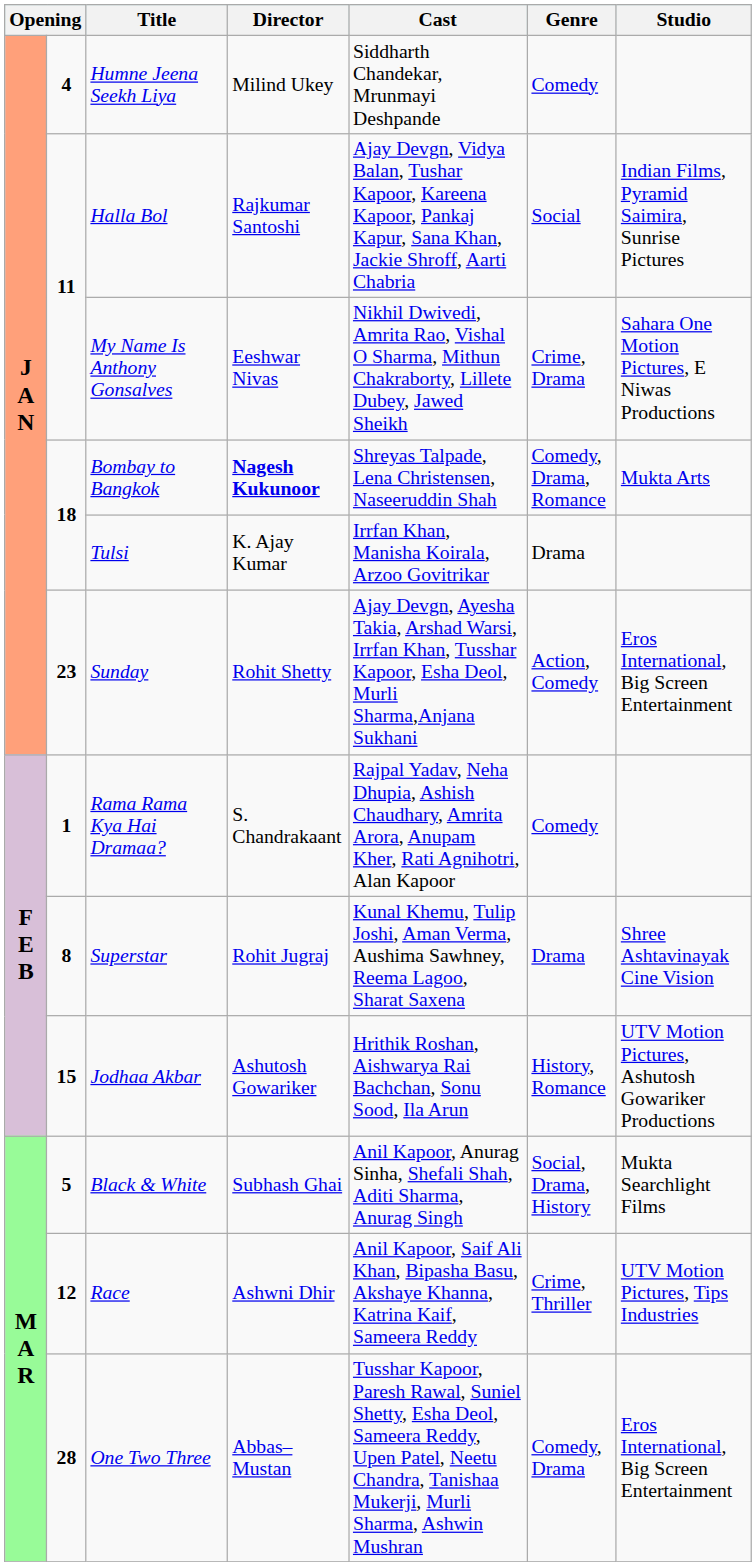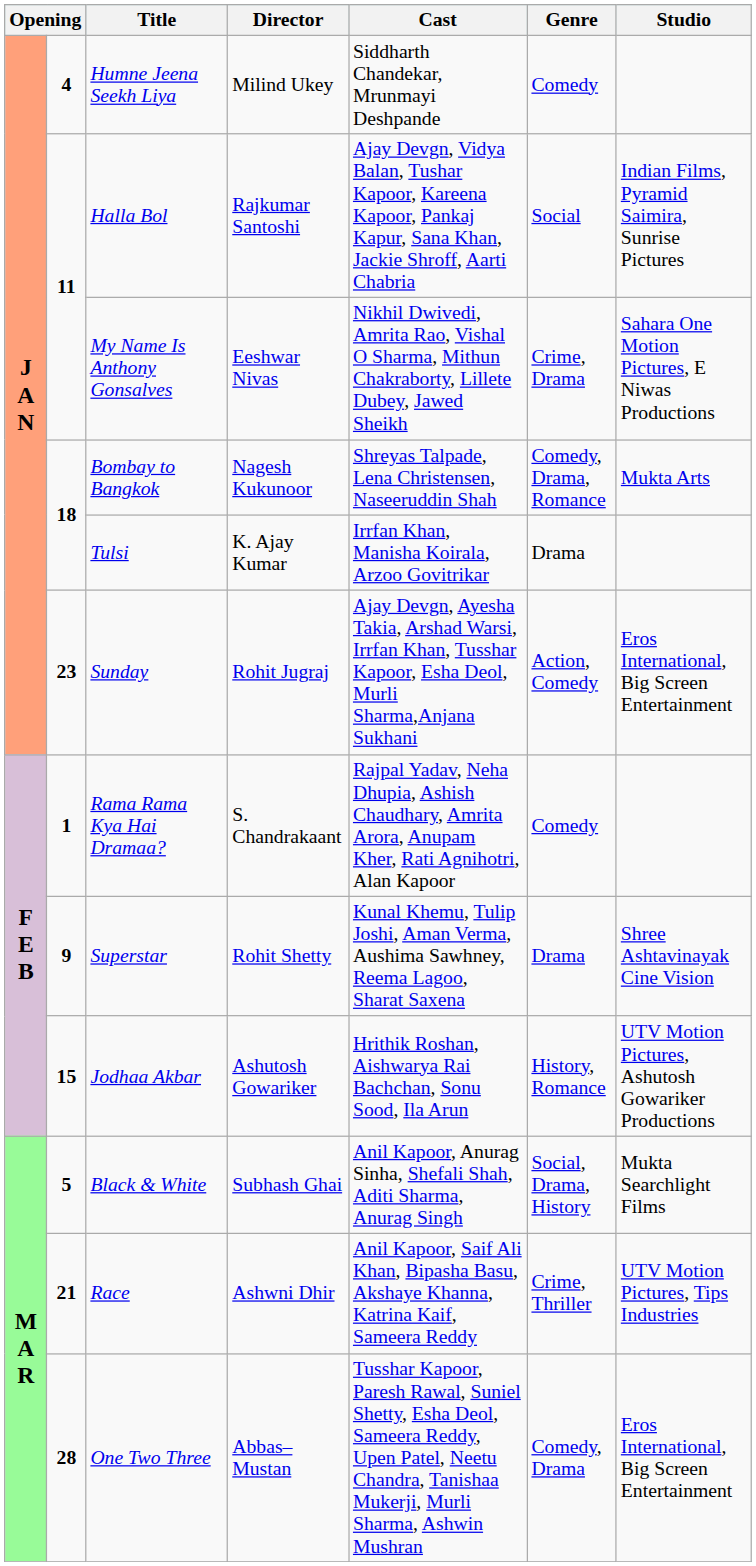(276, 477) bold -> (272, 477) normal
(282, 672) Rohit Shetty -> (281, 672) Rohit Jugraj
(66, 956) 8 -> (66, 956) 9
(281, 956) Rohit Jugraj -> (282, 956) Rohit Shetty
(66, 1293) 12 -> (66, 1293) 21
